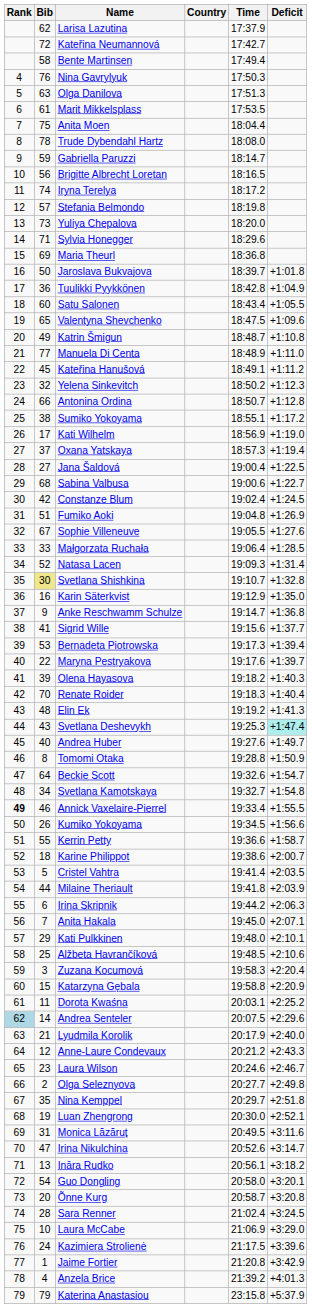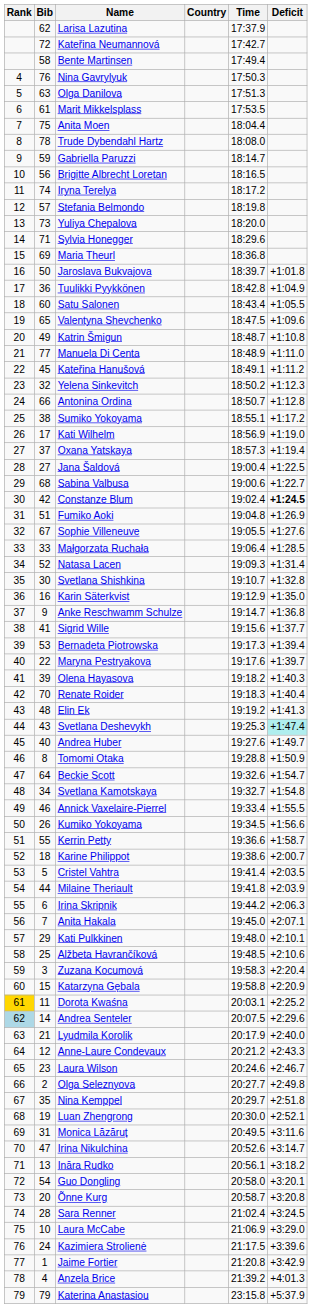(287, 499) normal -> (287, 499) bold
(45, 581) khaki background -> (45, 581) no background
(19, 808) bold -> (19, 808) normal
(19, 1003) no background -> (19, 1003) gold background
